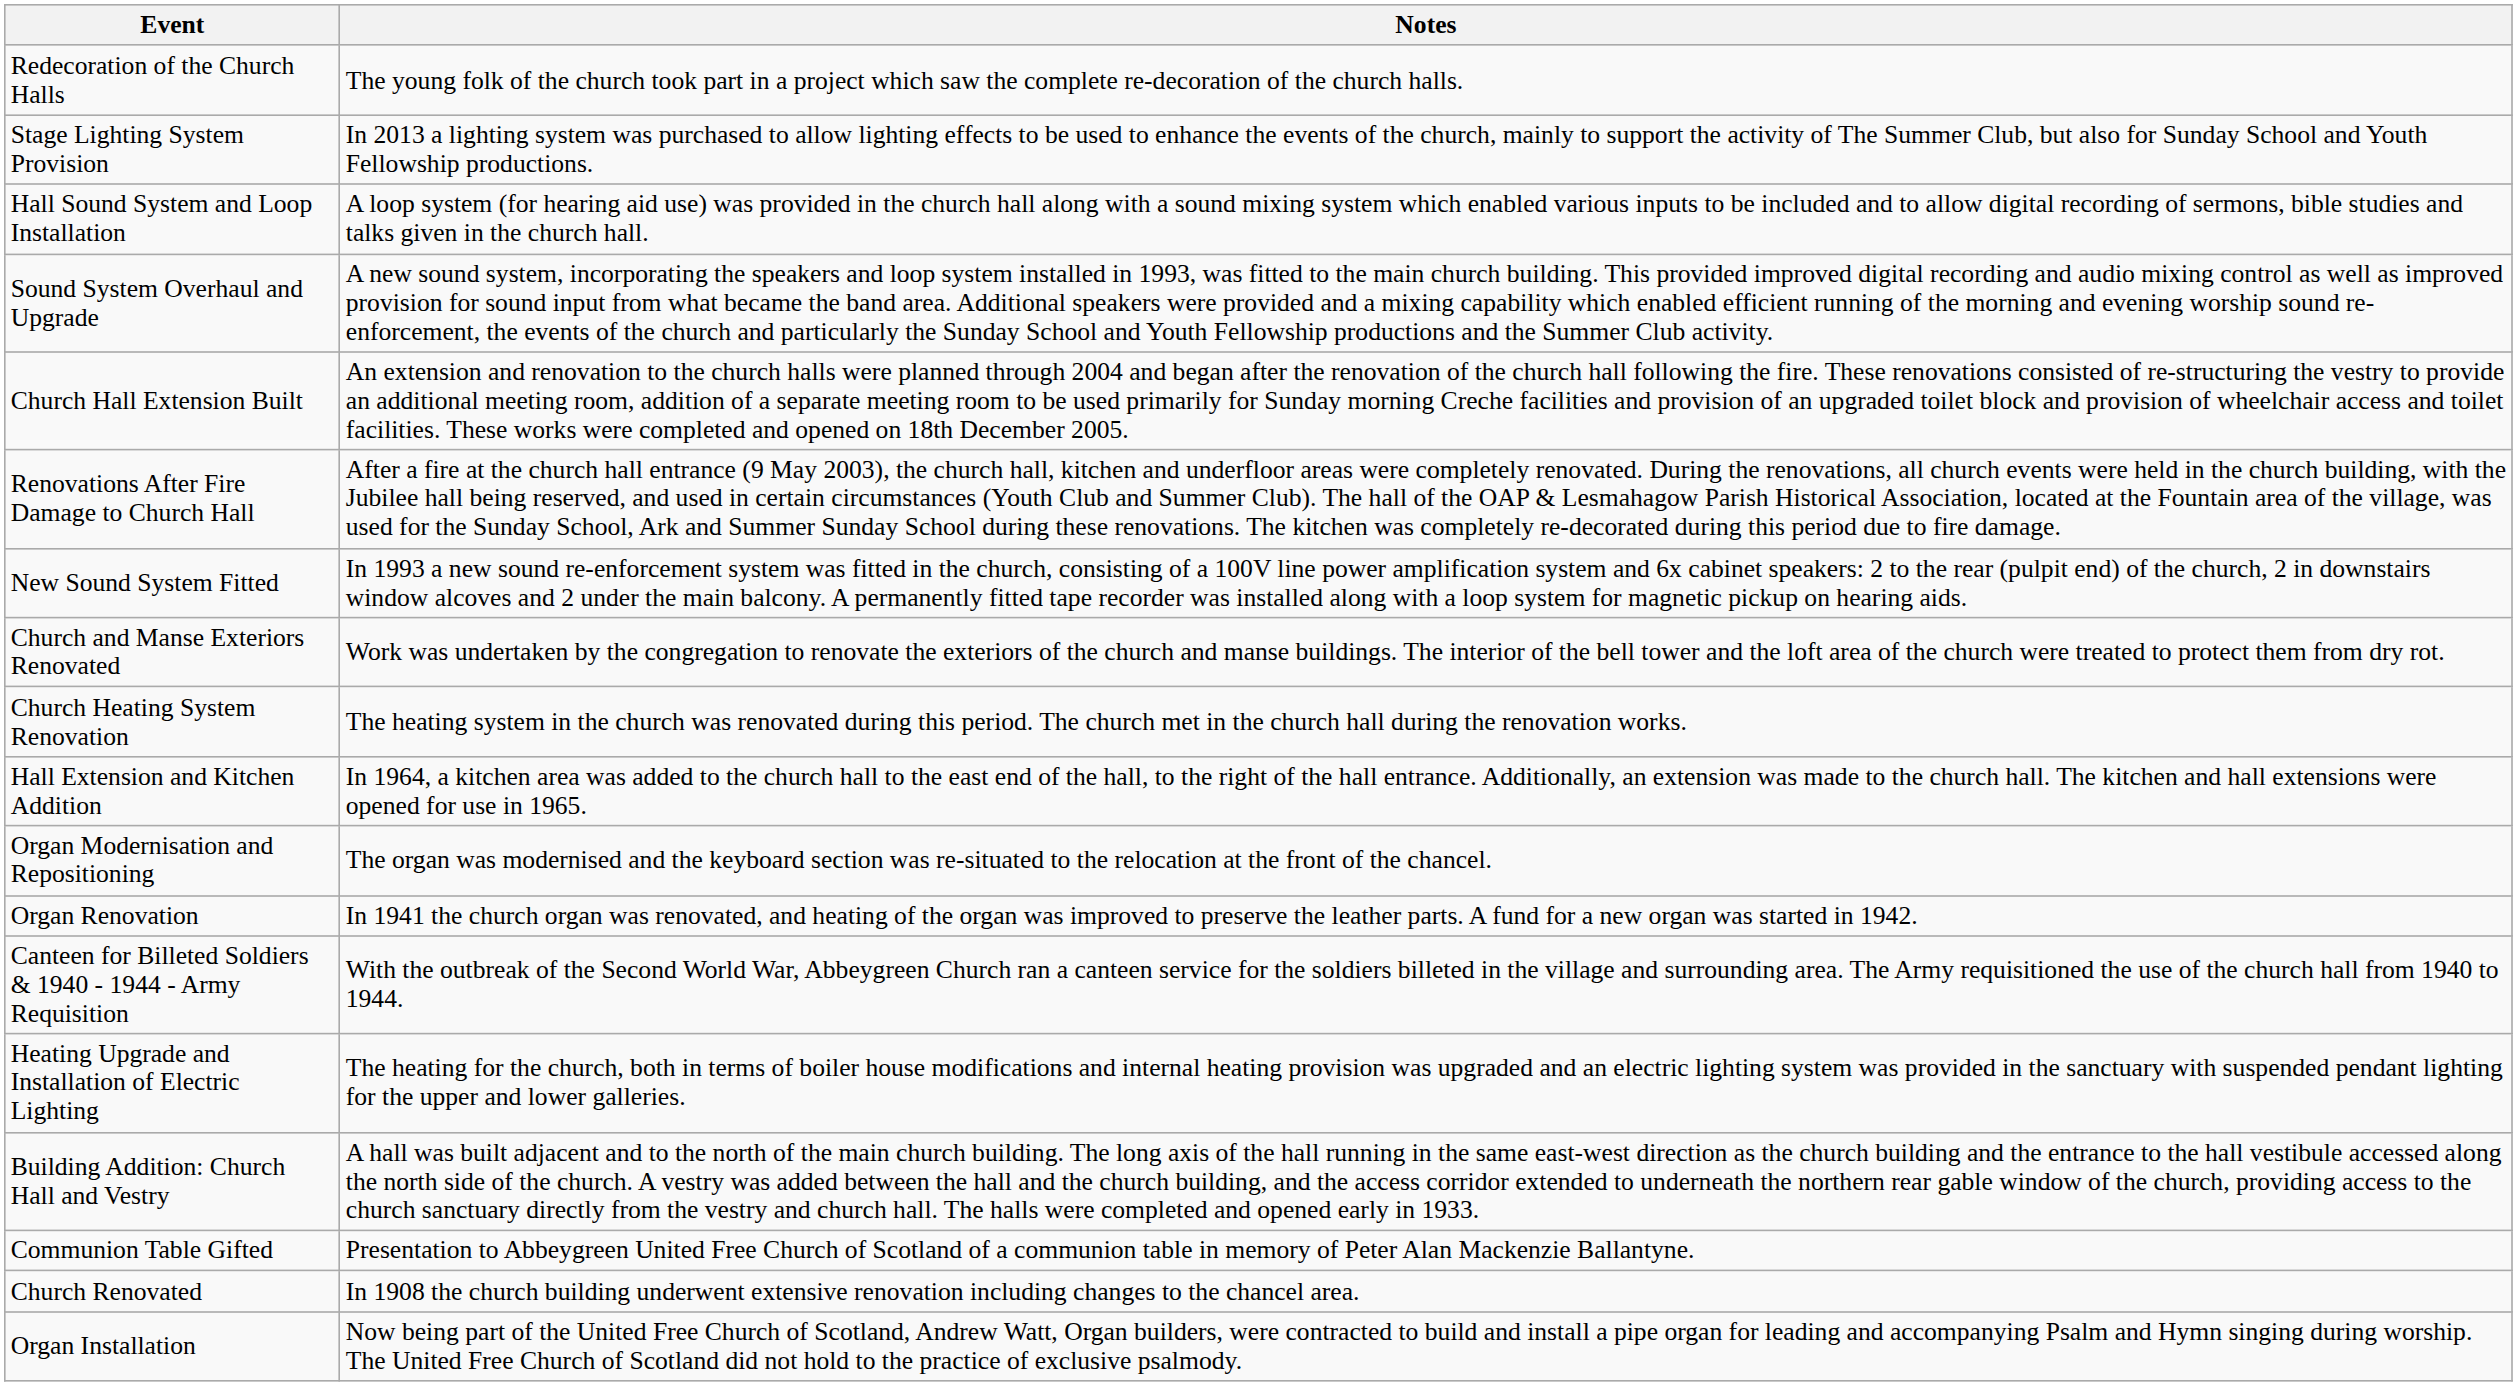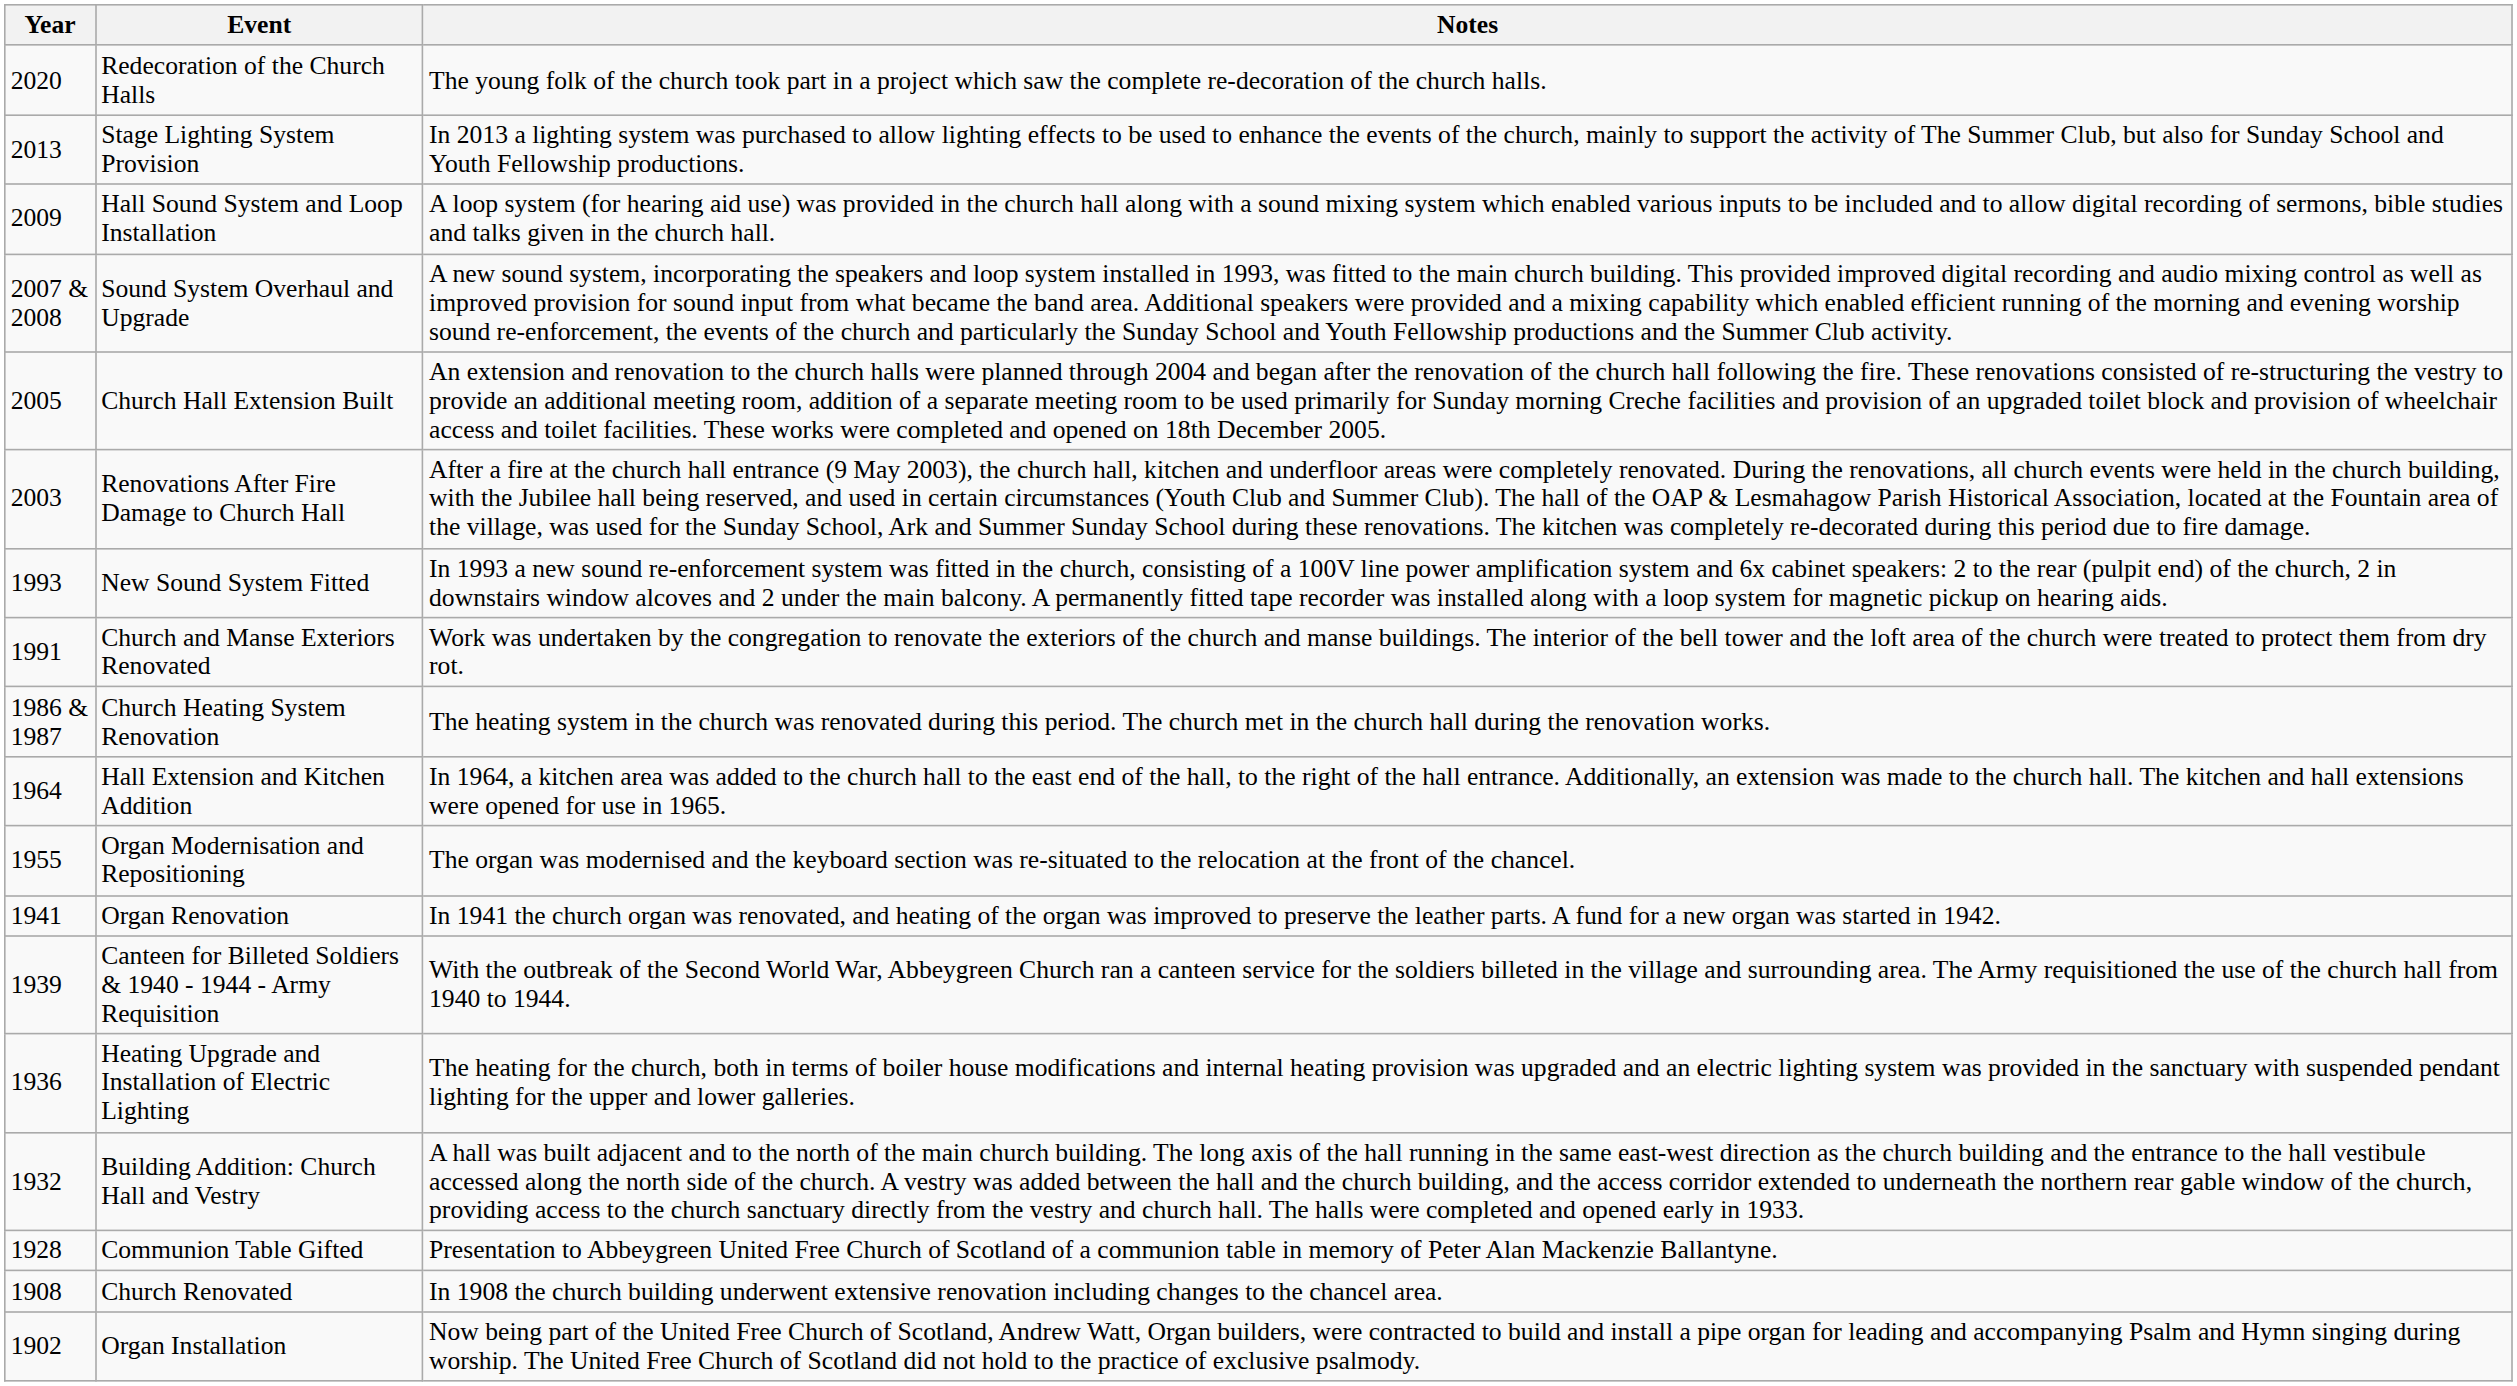+ column: (50, 24)
